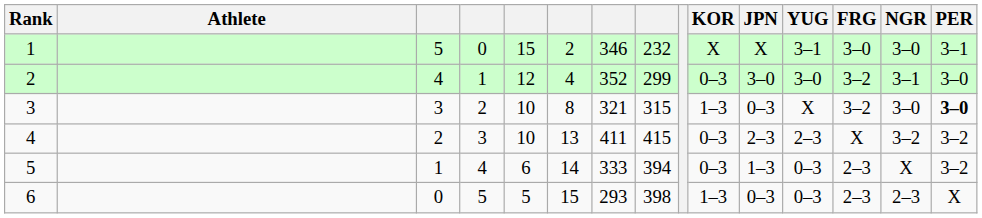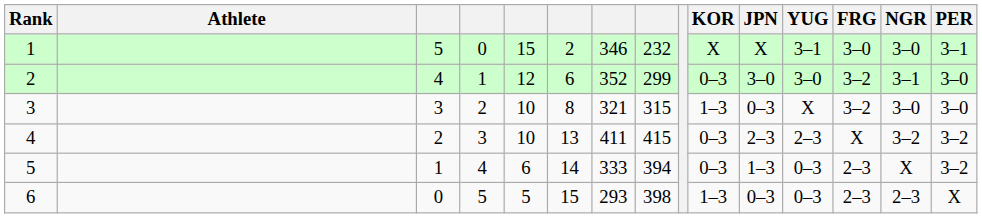(570, 78) 4 -> (570, 78) 6
(954, 108) bold -> (954, 108) normal
